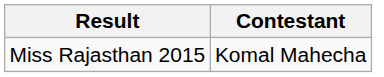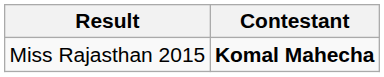(291, 54) normal -> (295, 54) bold
